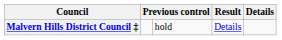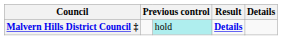(163, 27) no background -> (163, 27) paleturquoise background
(228, 27) normal -> (228, 27) bold
